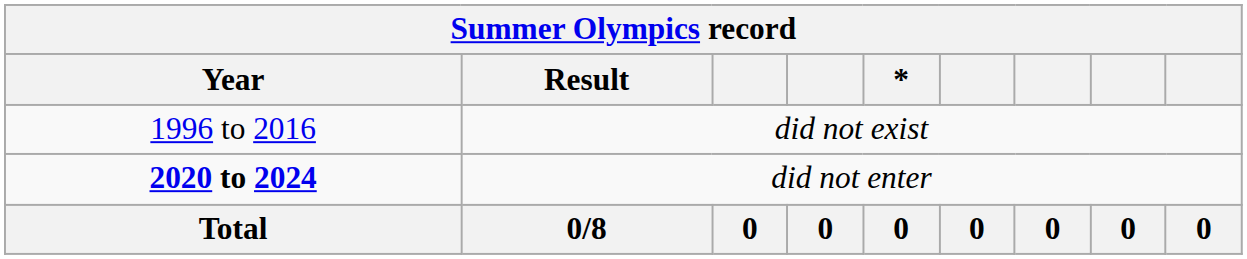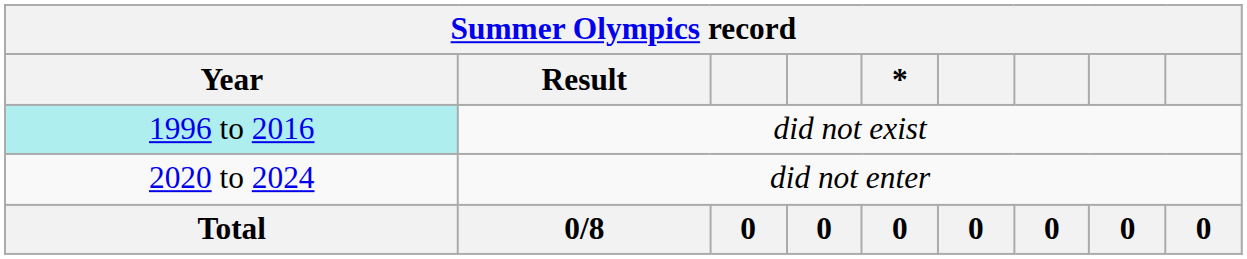(233, 128) no background -> (232, 128) paleturquoise background
(233, 178) bold -> (232, 178) normal
